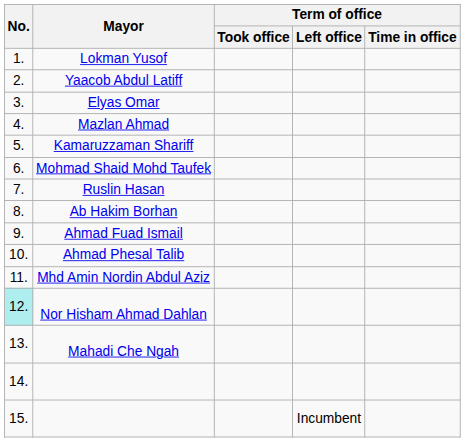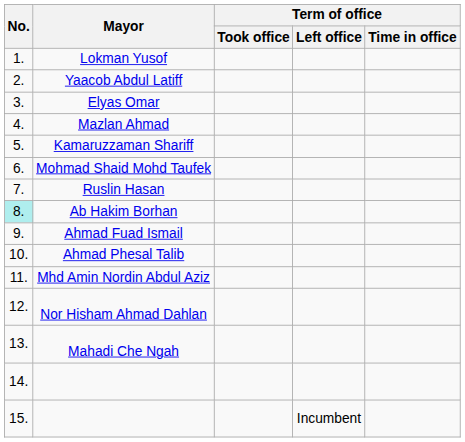(19, 211) no background -> (19, 211) paleturquoise background
(19, 306) paleturquoise background -> (19, 306) no background
